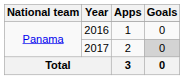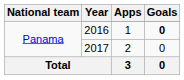(162, 30) normal -> (162, 30) bold
(162, 48) lightgrey background -> (162, 48) no background
